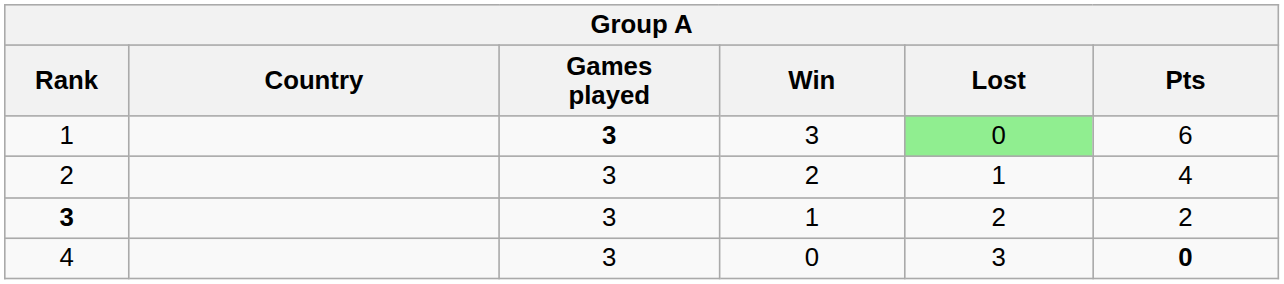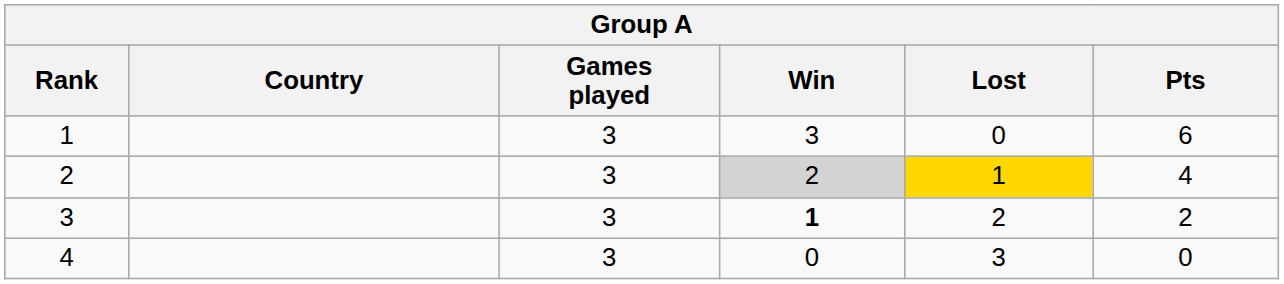(609, 135) bold -> (609, 135) normal
(999, 135) lightgreen background -> (999, 135) no background
(812, 176) no background -> (812, 176) lightgrey background
(999, 176) no background -> (999, 176) gold background
(67, 217) bold -> (67, 217) normal
(812, 217) normal -> (812, 217) bold
(1186, 258) bold -> (1186, 258) normal
